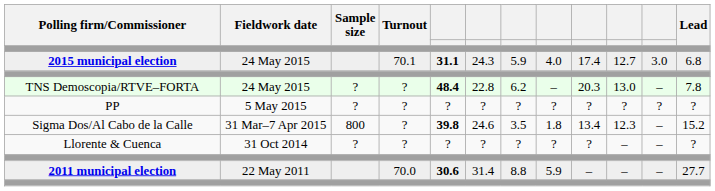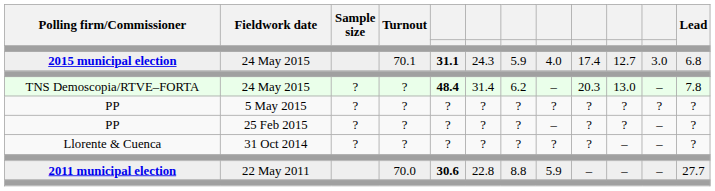(483, 86) 22.8 -> (483, 86) 31.4
- row: (112, 125)
+ row: (112, 125)
(483, 170) 31.4 -> (483, 170) 22.8
